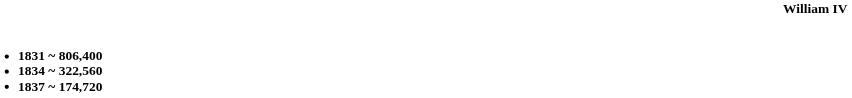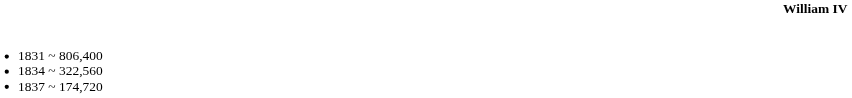(815, 71) bold -> (815, 71) normal
